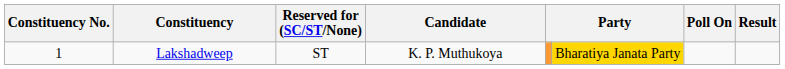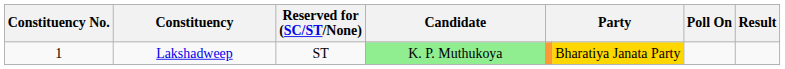(455, 53) no background -> (455, 53) lightgreen background
